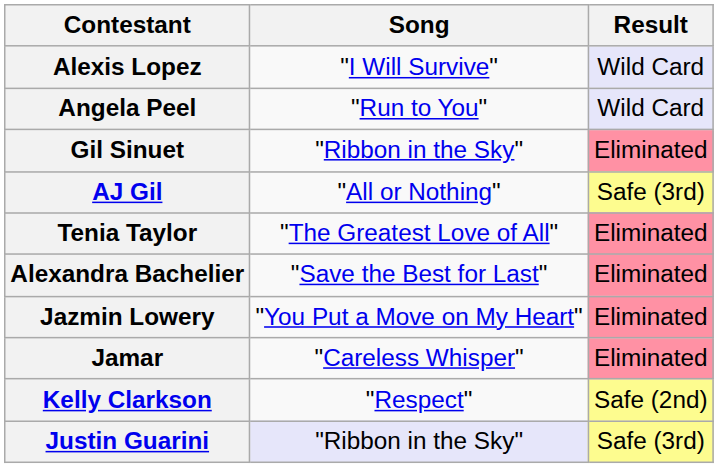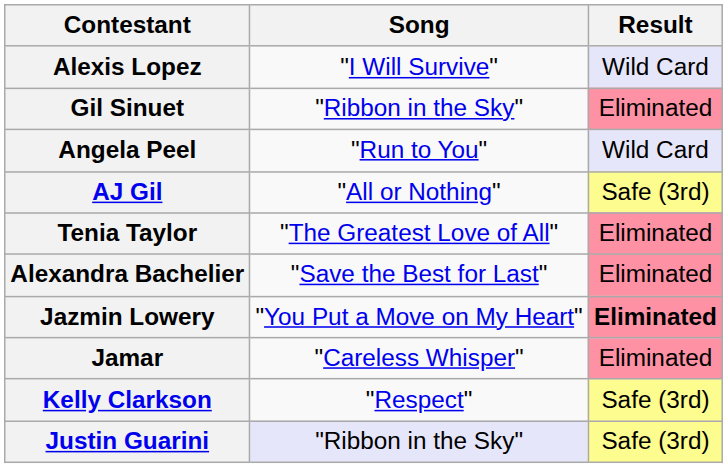rows swapped: (127, 150) <-> (127, 108)
(651, 316) normal -> (655, 316) bold
(651, 399) Safe (2nd) -> (655, 399) Safe (3rd)
